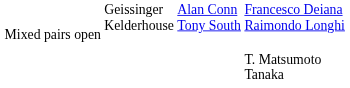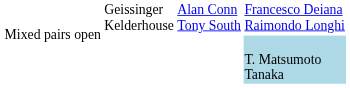(283, 67) no background -> (283, 67) lightblue background
